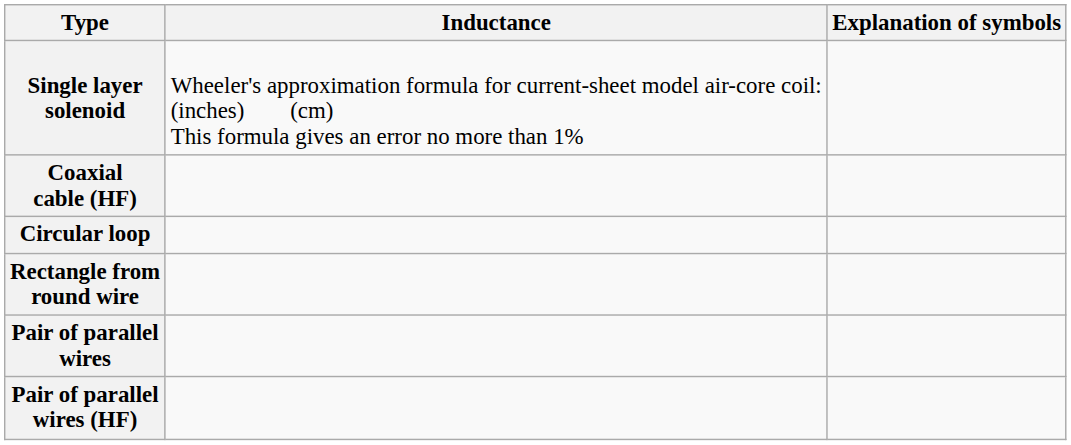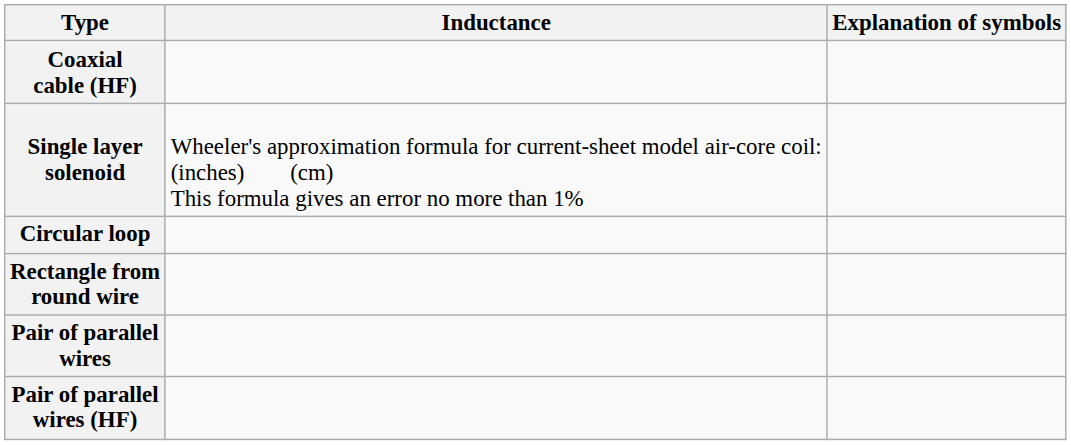rows swapped: (85, 97) <-> (85, 185)
